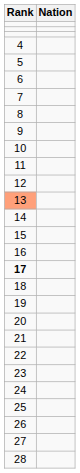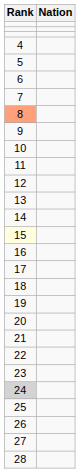(20, 114) no background -> (20, 114) lightsalmon background
(20, 200) lightsalmon background -> (20, 200) no background
(20, 235) no background -> (20, 235) lightyellow background
(20, 269) bold -> (20, 269) normal
(20, 390) no background -> (20, 390) lightgrey background
